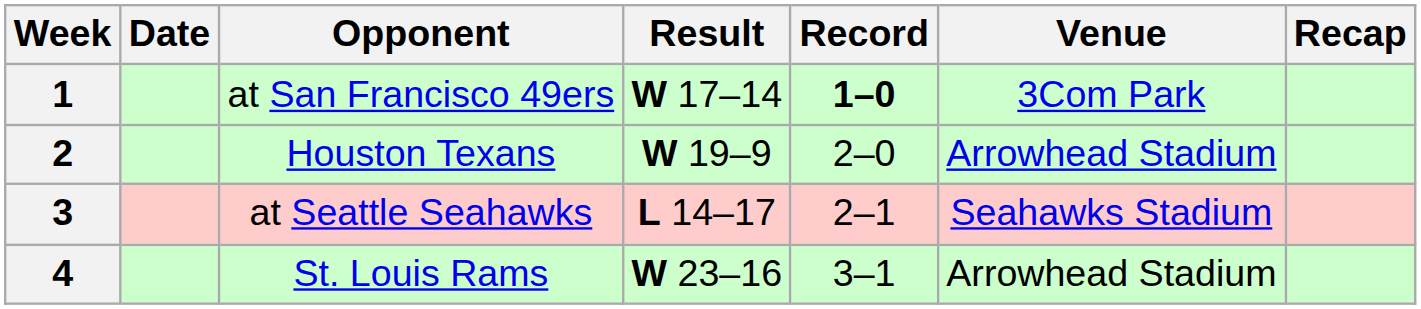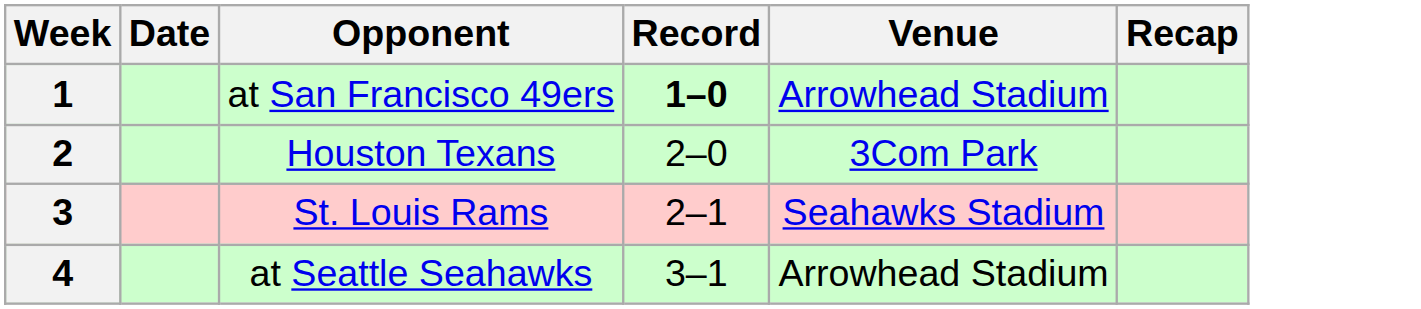- column: (707, 34)
(1111, 93) 3Com Park -> (944, 93) Arrowhead Stadium
(1111, 153) Arrowhead Stadium -> (944, 153) 3Com Park
(421, 213) at Seattle Seahawks -> (421, 213) St. Louis Rams
(421, 272) St. Louis Rams -> (421, 272) at Seattle Seahawks
